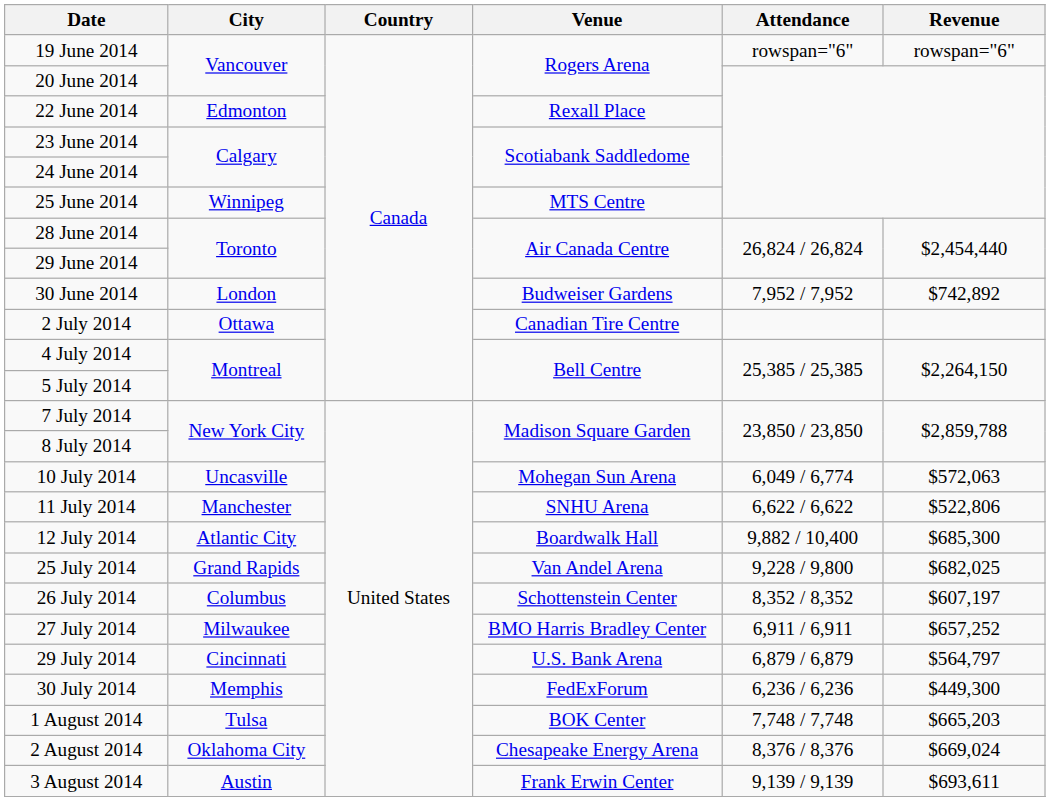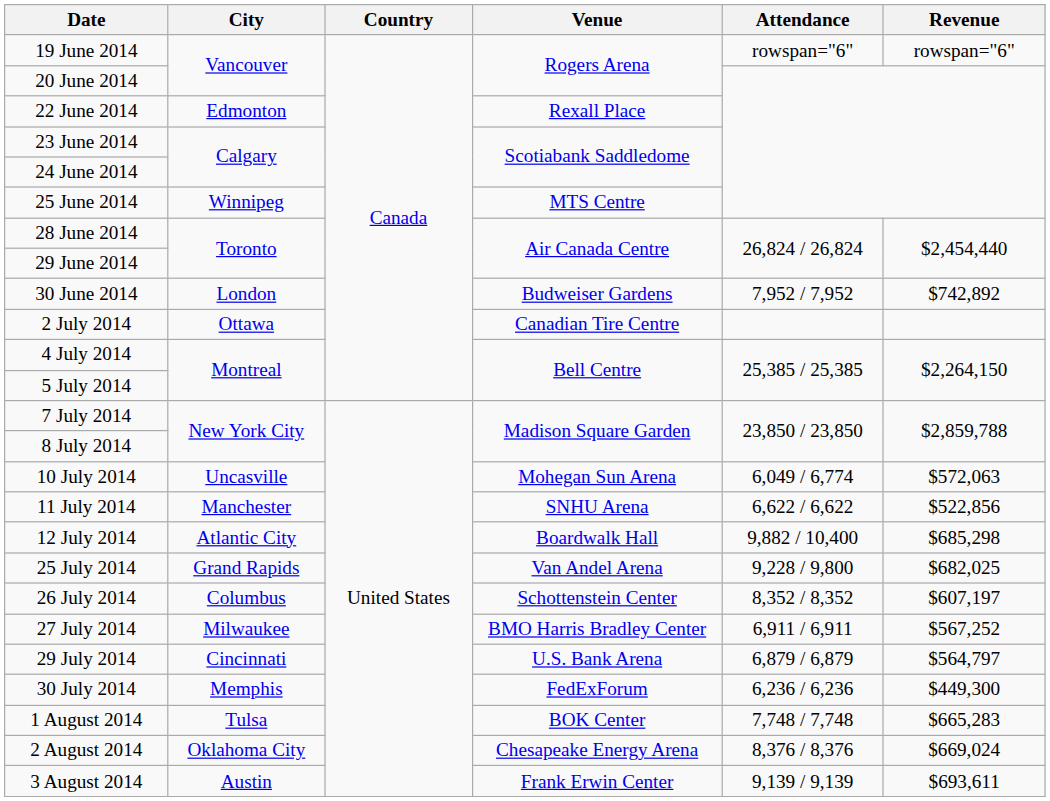(964, 506) $522,806 -> (964, 506) $522,856
(964, 537) $685,300 -> (964, 537) $685,298
(964, 628) $657,252 -> (964, 628) $567,252
(964, 720) $665,203 -> (964, 720) $665,283
